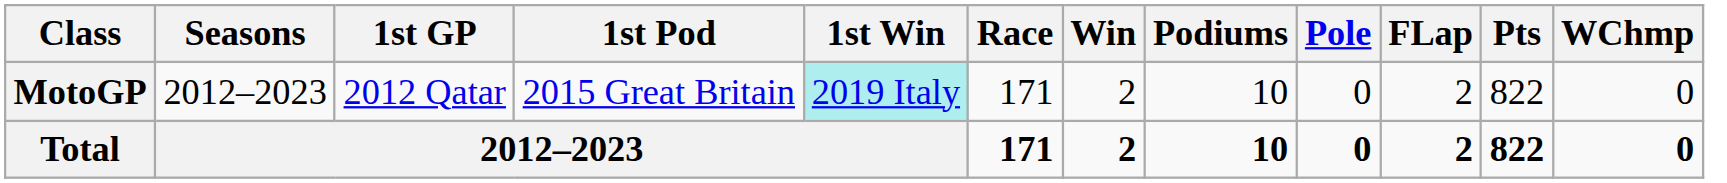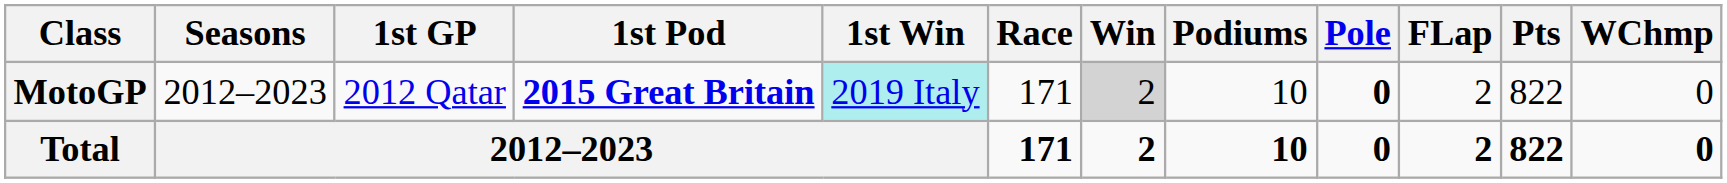(659, 90) normal -> (669, 90) bold
(1127, 90) no background -> (1147, 90) lightgrey background
(1362, 90) normal -> (1382, 90) bold
